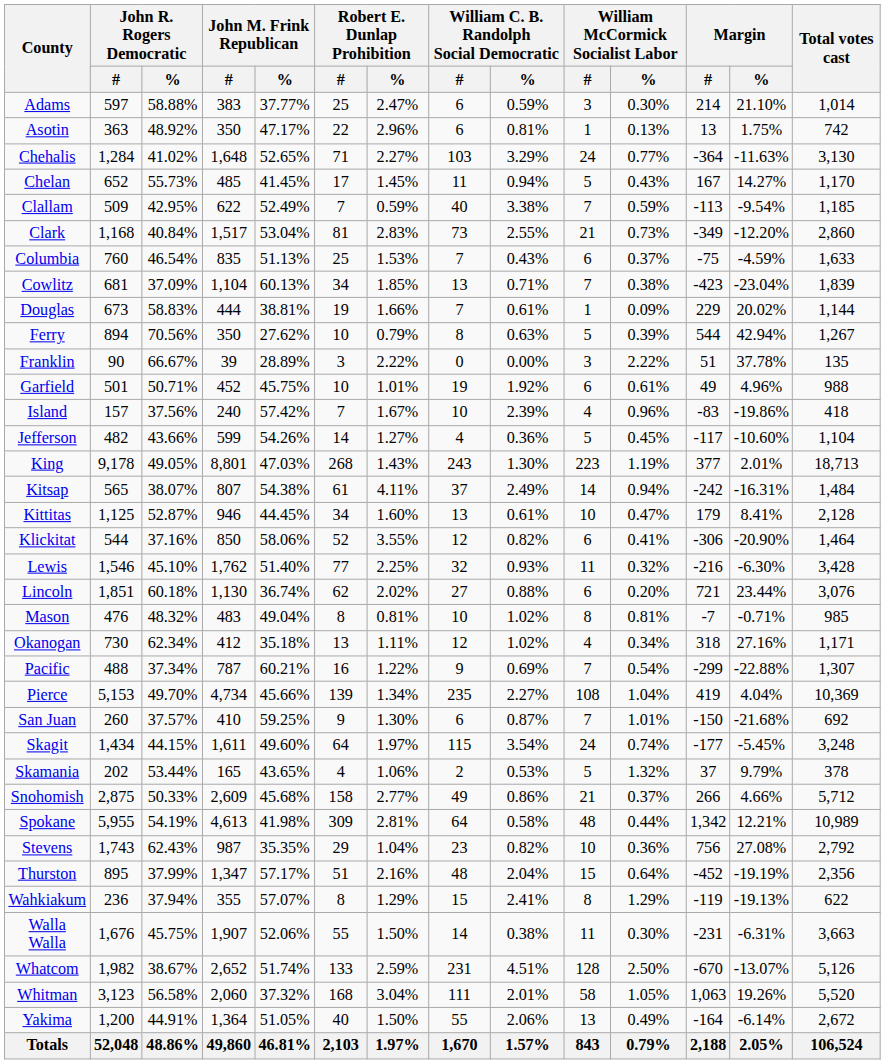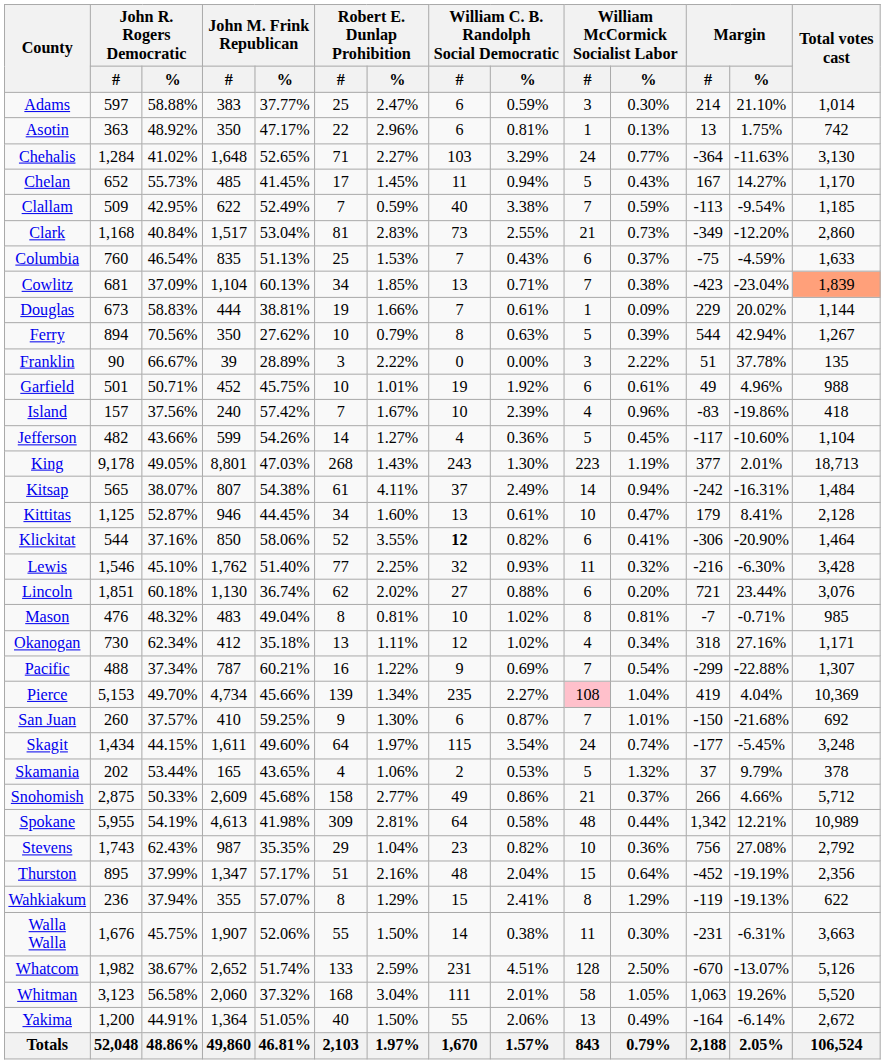(836, 284) no background -> (836, 284) lightsalmon background
(459, 540) normal -> (459, 540) bold
(588, 694) no background -> (588, 694) pink background
